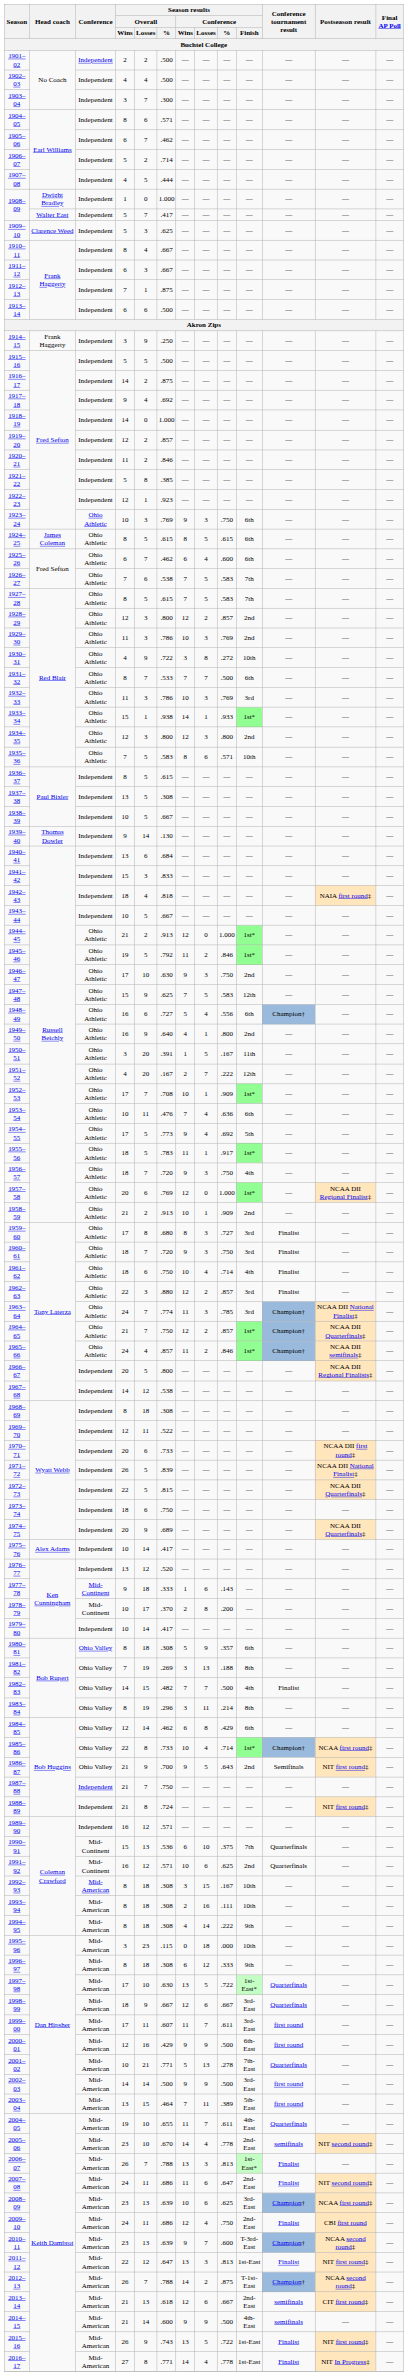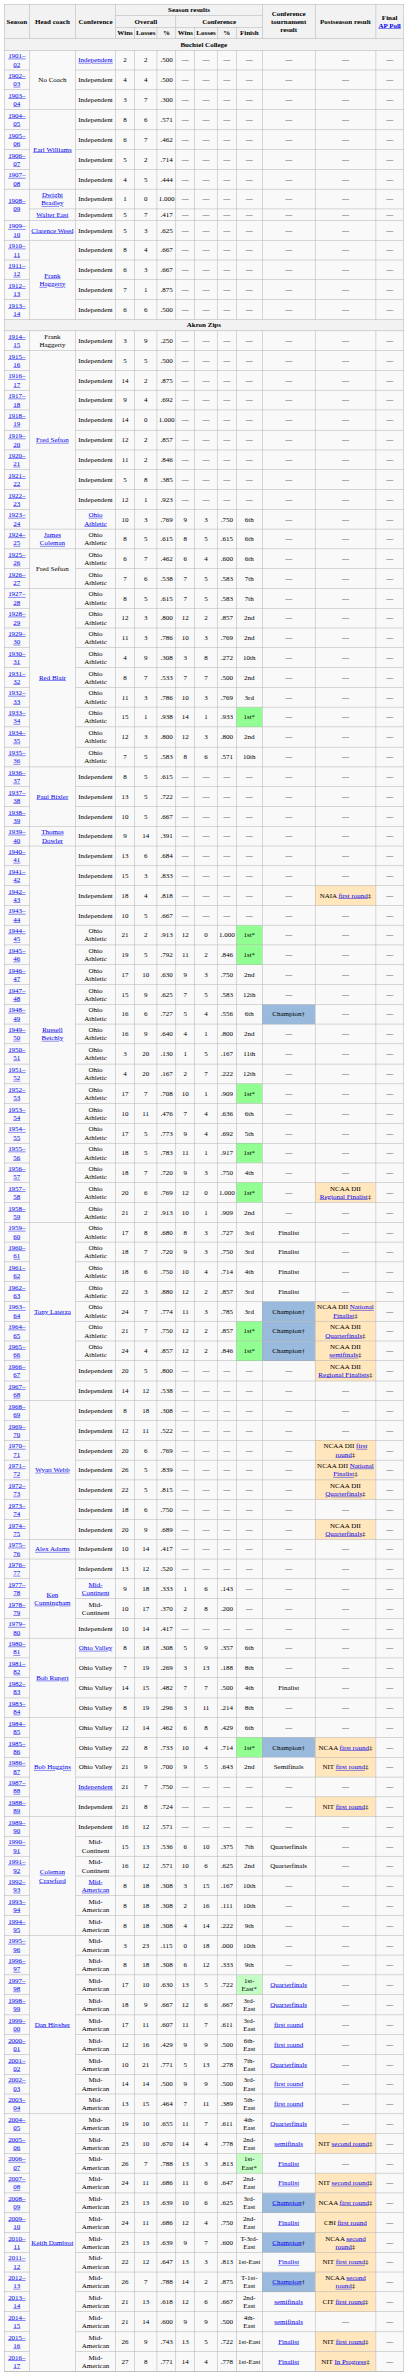(167, 658) .722 -> (167, 658) .308
(249, 678) 6th -> (249, 678) 2nd
(167, 796) .308 -> (167, 796) .722
(167, 836) .130 -> (167, 836) .391
(167, 1054) .391 -> (167, 1054) .130
(185, 1351) 11 -> (185, 1351) 12
(167, 1450) .733 -> (167, 1450) .769
